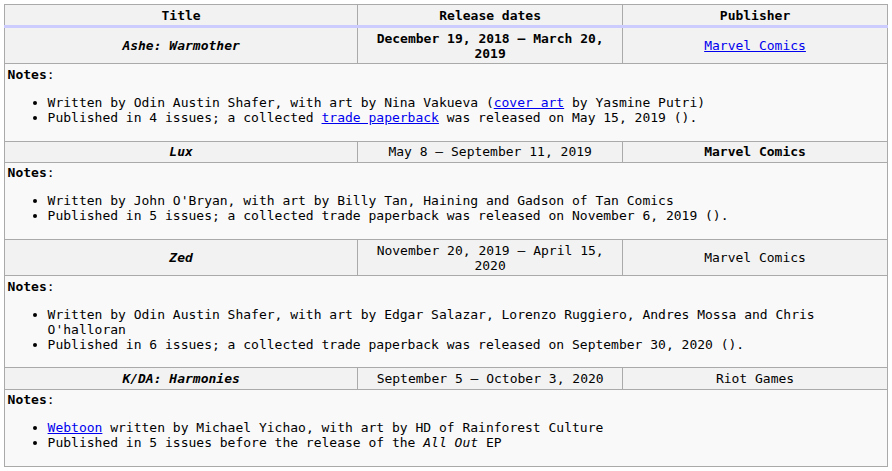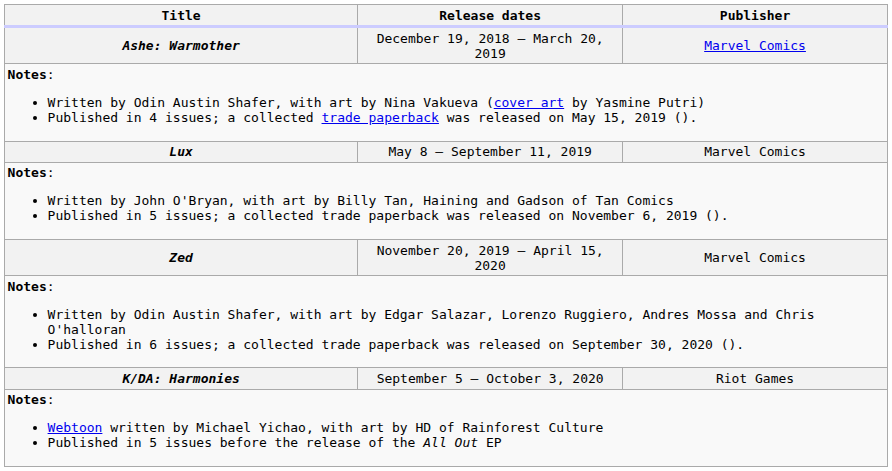(490, 46) bold -> (490, 46) normal
(755, 152) bold -> (755, 152) normal
